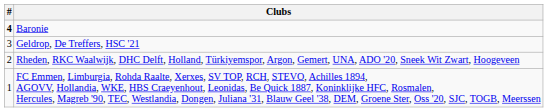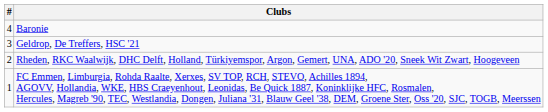(9, 28) bold -> (9, 28) normal
